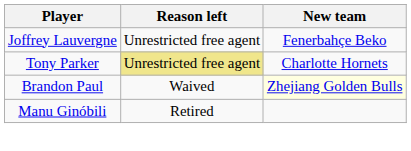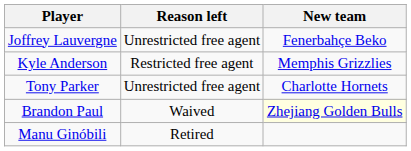+ row: (62, 63)
(192, 63) khaki background -> (192, 87) no background
